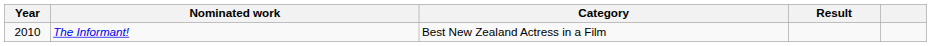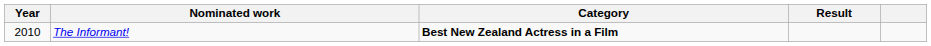(514, 32) normal -> (520, 32) bold
